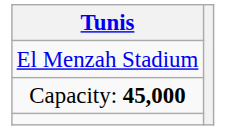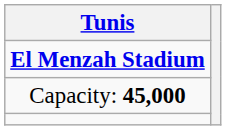(107, 58) normal -> (107, 58) bold
